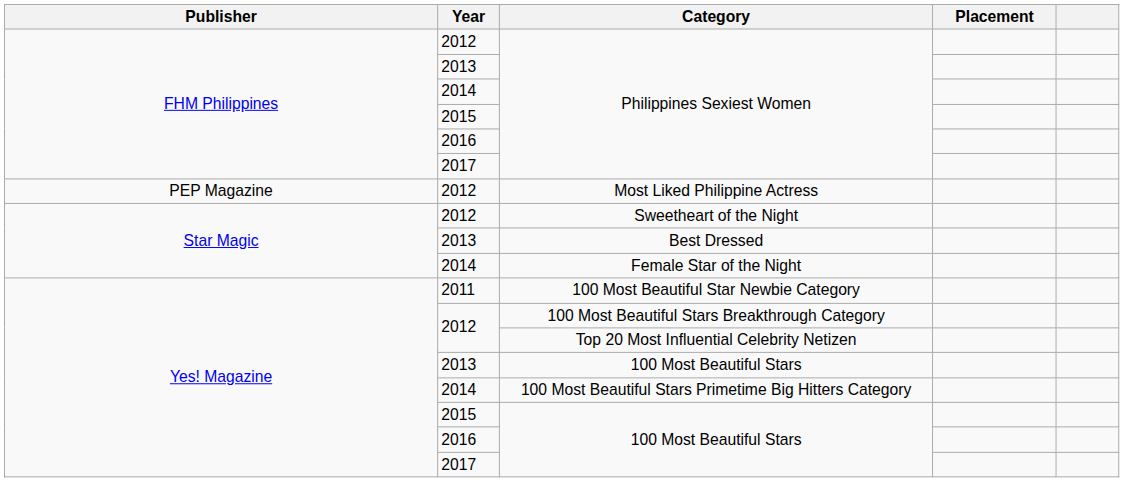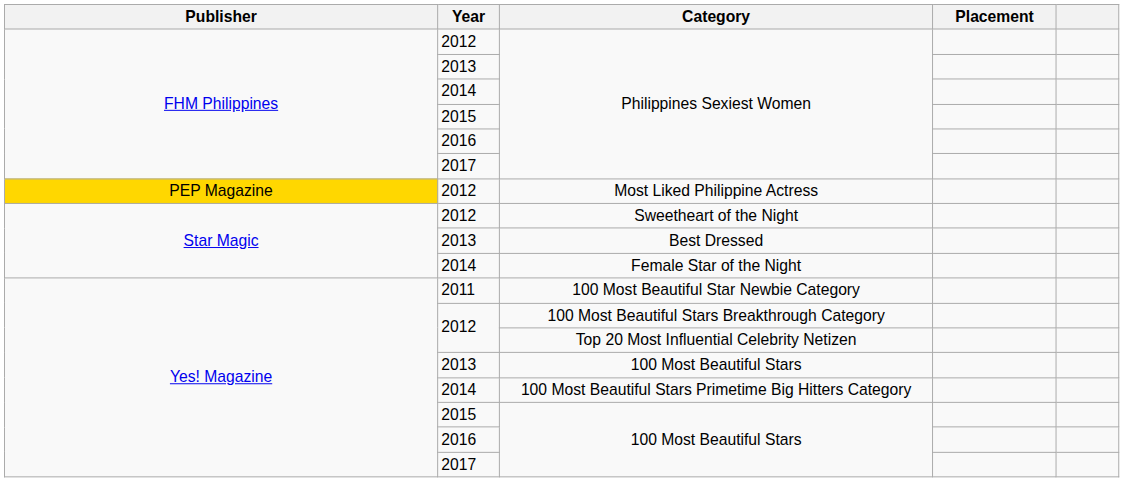(221, 191) no background -> (221, 191) gold background
